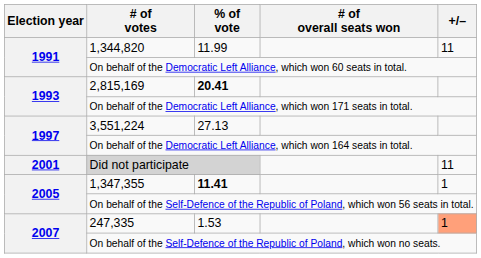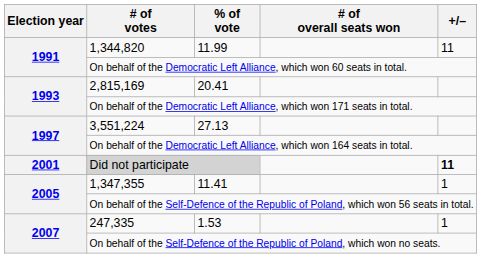(213, 86) bold -> (213, 86) normal
(447, 164) normal -> (448, 164) bold
(213, 184) bold -> (212, 184) normal
(444, 223) lightsalmon background -> (444, 223) no background
